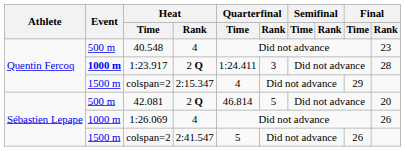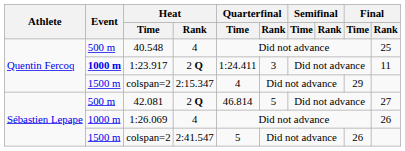(386, 48) 23 -> (386, 48) 25
(386, 66) 28 -> (386, 66) 11
(386, 101) 20 -> (386, 101) 27
